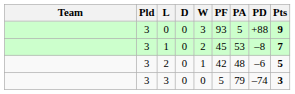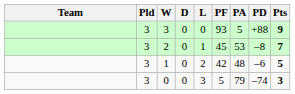columns swapped: (203, 13) <-> (166, 13)
